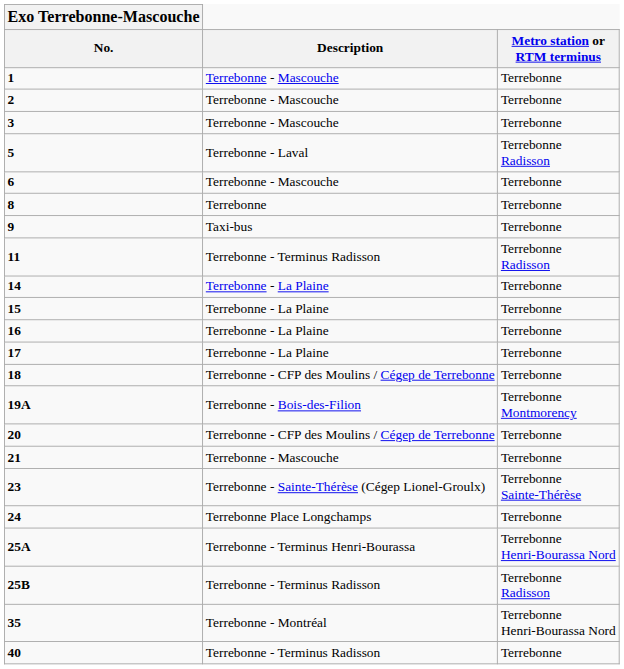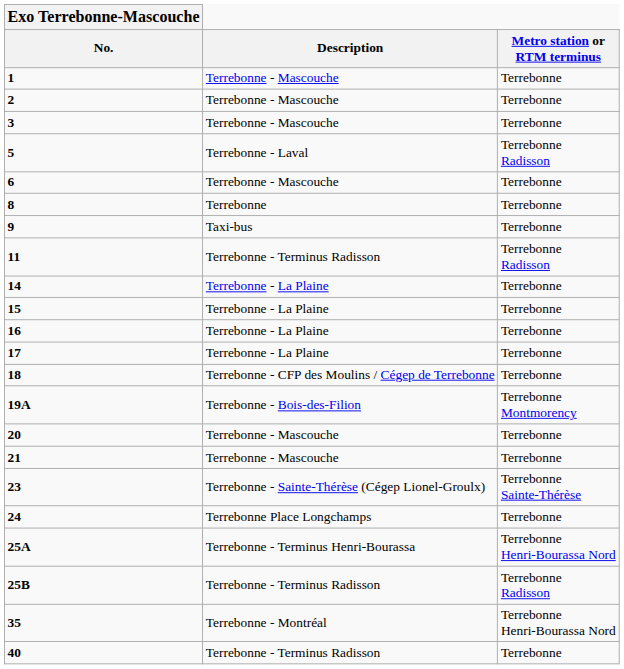(350, 435) Terrebonne - CFP des Moulins / Cégep de Terrebonne -> (272, 435) Terrebonne - Mascouche
